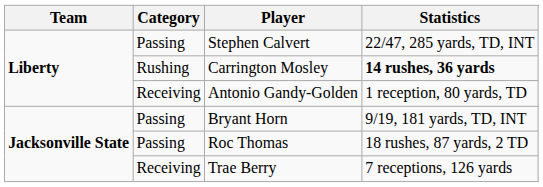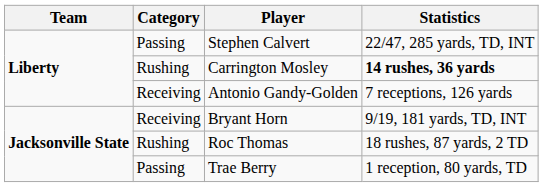(446, 93) 1 reception, 80 yards, TD -> (439, 93) 7 receptions, 126 yards
(161, 118) Passing -> (169, 118) Receiving
(161, 143) Passing -> (163, 143) Rushing
(169, 168) Receiving -> (161, 168) Passing
(439, 168) 7 receptions, 126 yards -> (446, 168) 1 reception, 80 yards, TD
